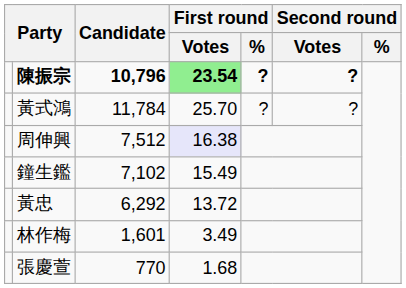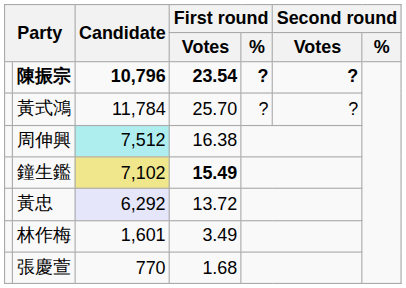(215, 77) lightgreen background -> (215, 77) no background
(143, 140) no background -> (143, 140) paleturquoise background
(215, 140) lavender background -> (215, 140) no background
(143, 172) no background -> (143, 172) khaki background
(215, 172) normal -> (215, 172) bold
(143, 204) no background -> (143, 204) lavender background
